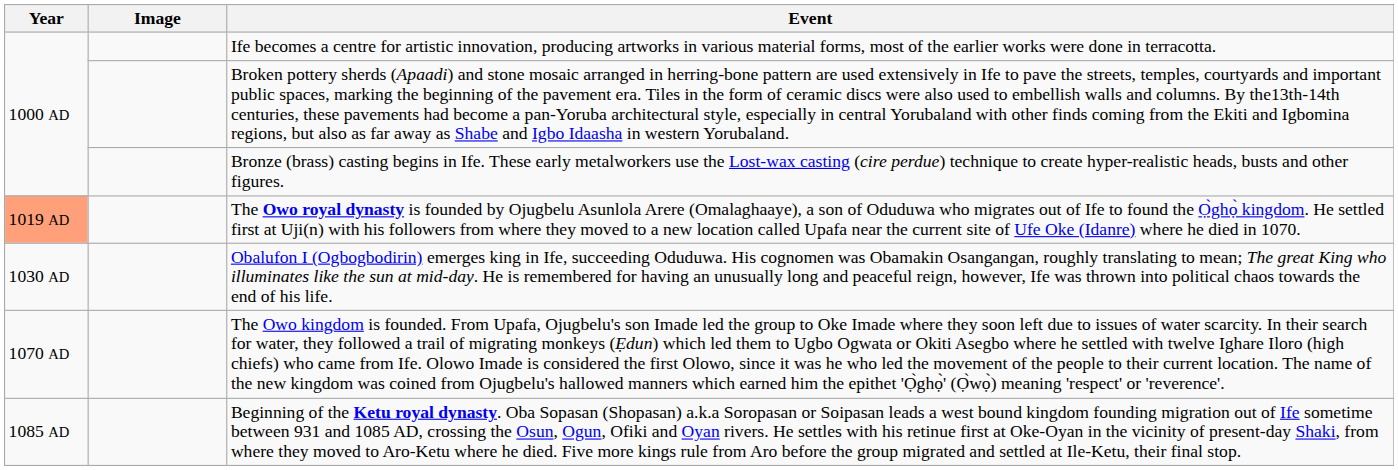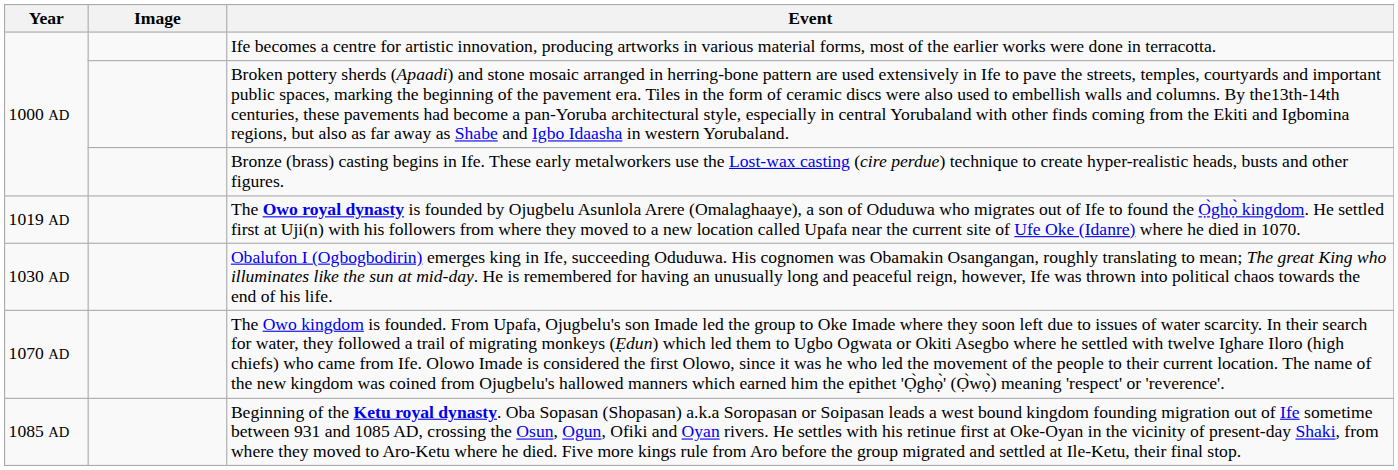(39, 219) lightsalmon background -> (39, 219) no background
